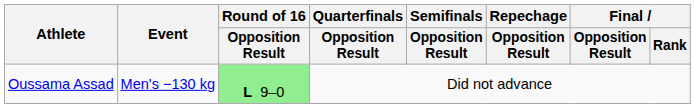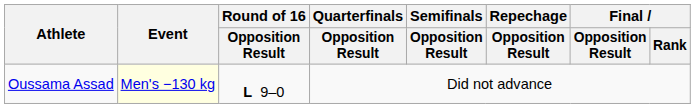(168, 84) no background -> (168, 84) lightyellow background
(264, 92) lightgreen background -> (264, 92) no background
